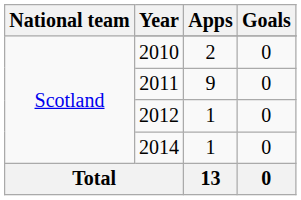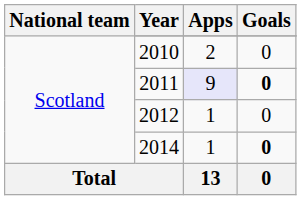(210, 83) no background -> (210, 83) lavender background
(266, 83) normal -> (266, 83) bold
(266, 147) normal -> (266, 147) bold
